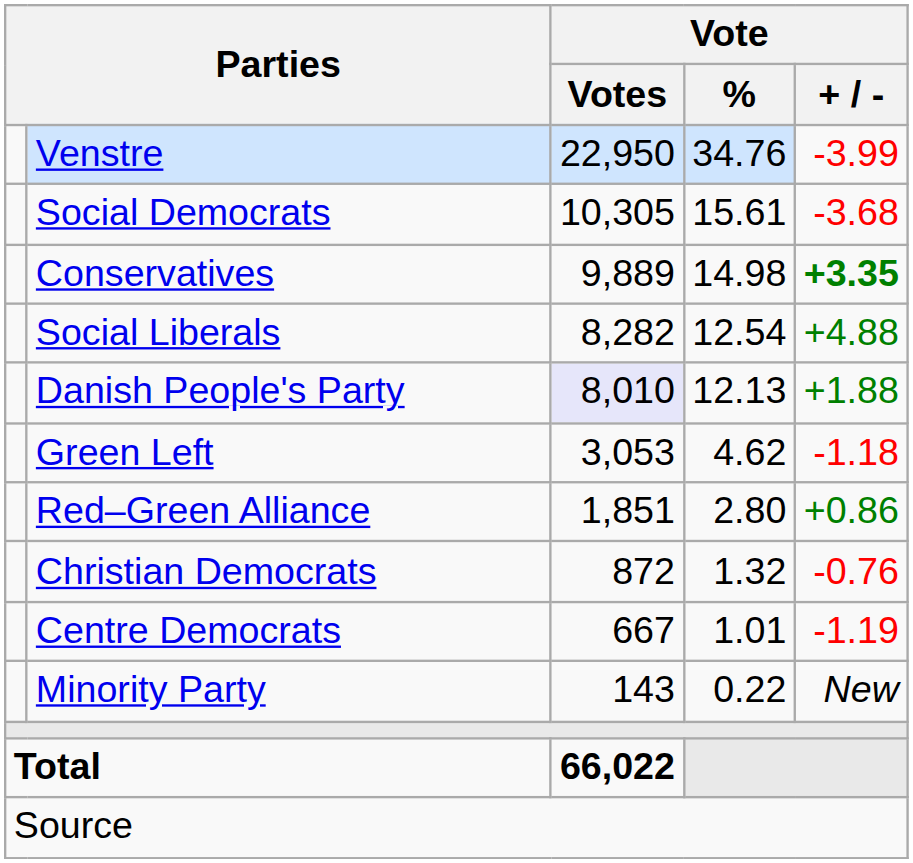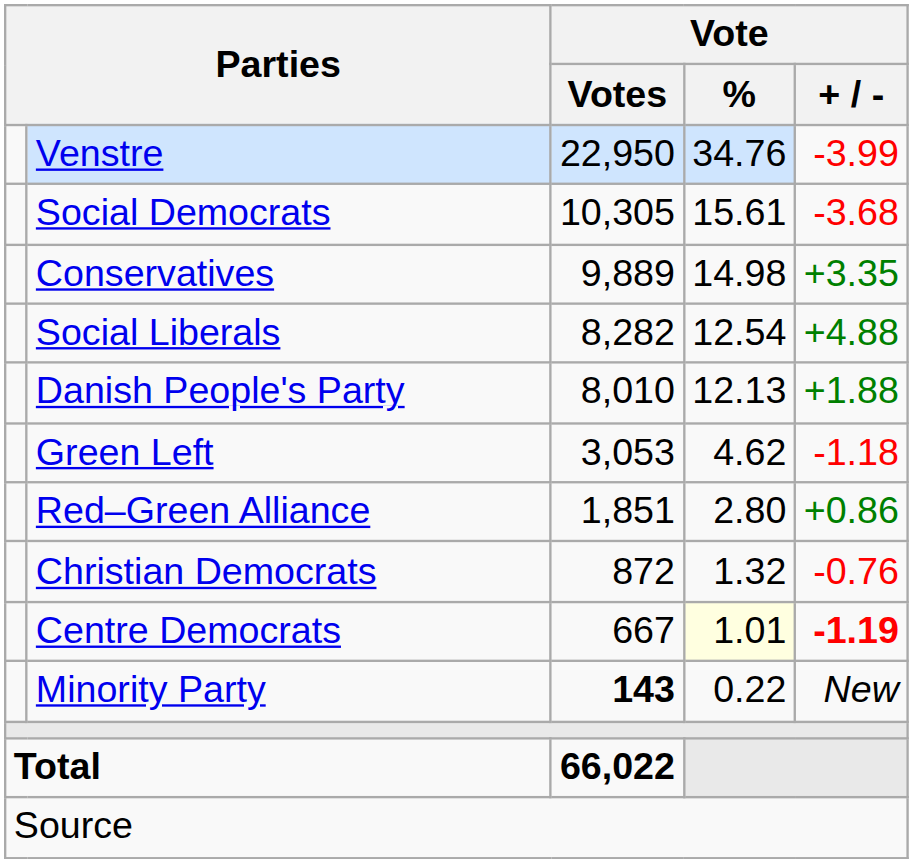(851, 272) bold -> (851, 272) normal
(628, 392) lavender background -> (628, 392) no background
(750, 630) no background -> (750, 630) lightyellow background
(856, 630) normal -> (856, 630) bold
(644, 690) normal -> (644, 690) bold
